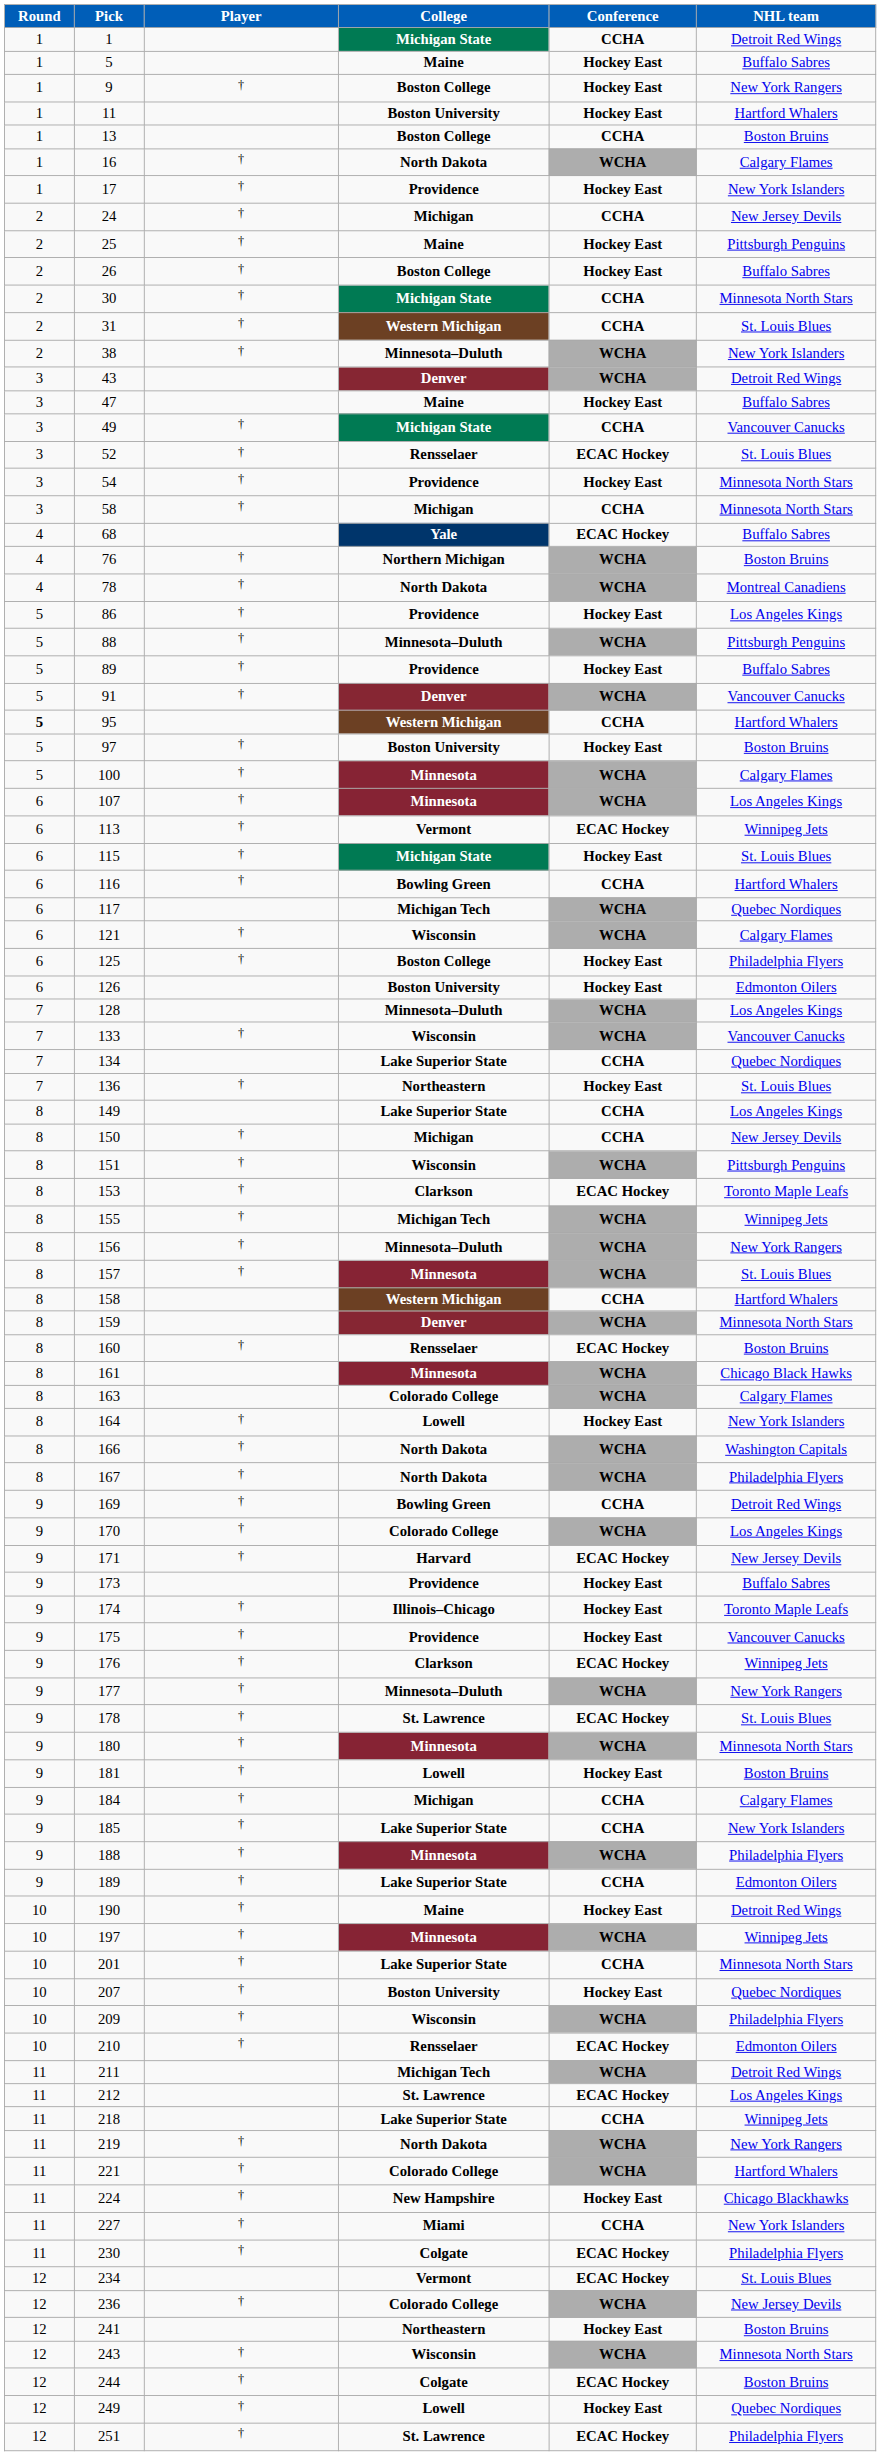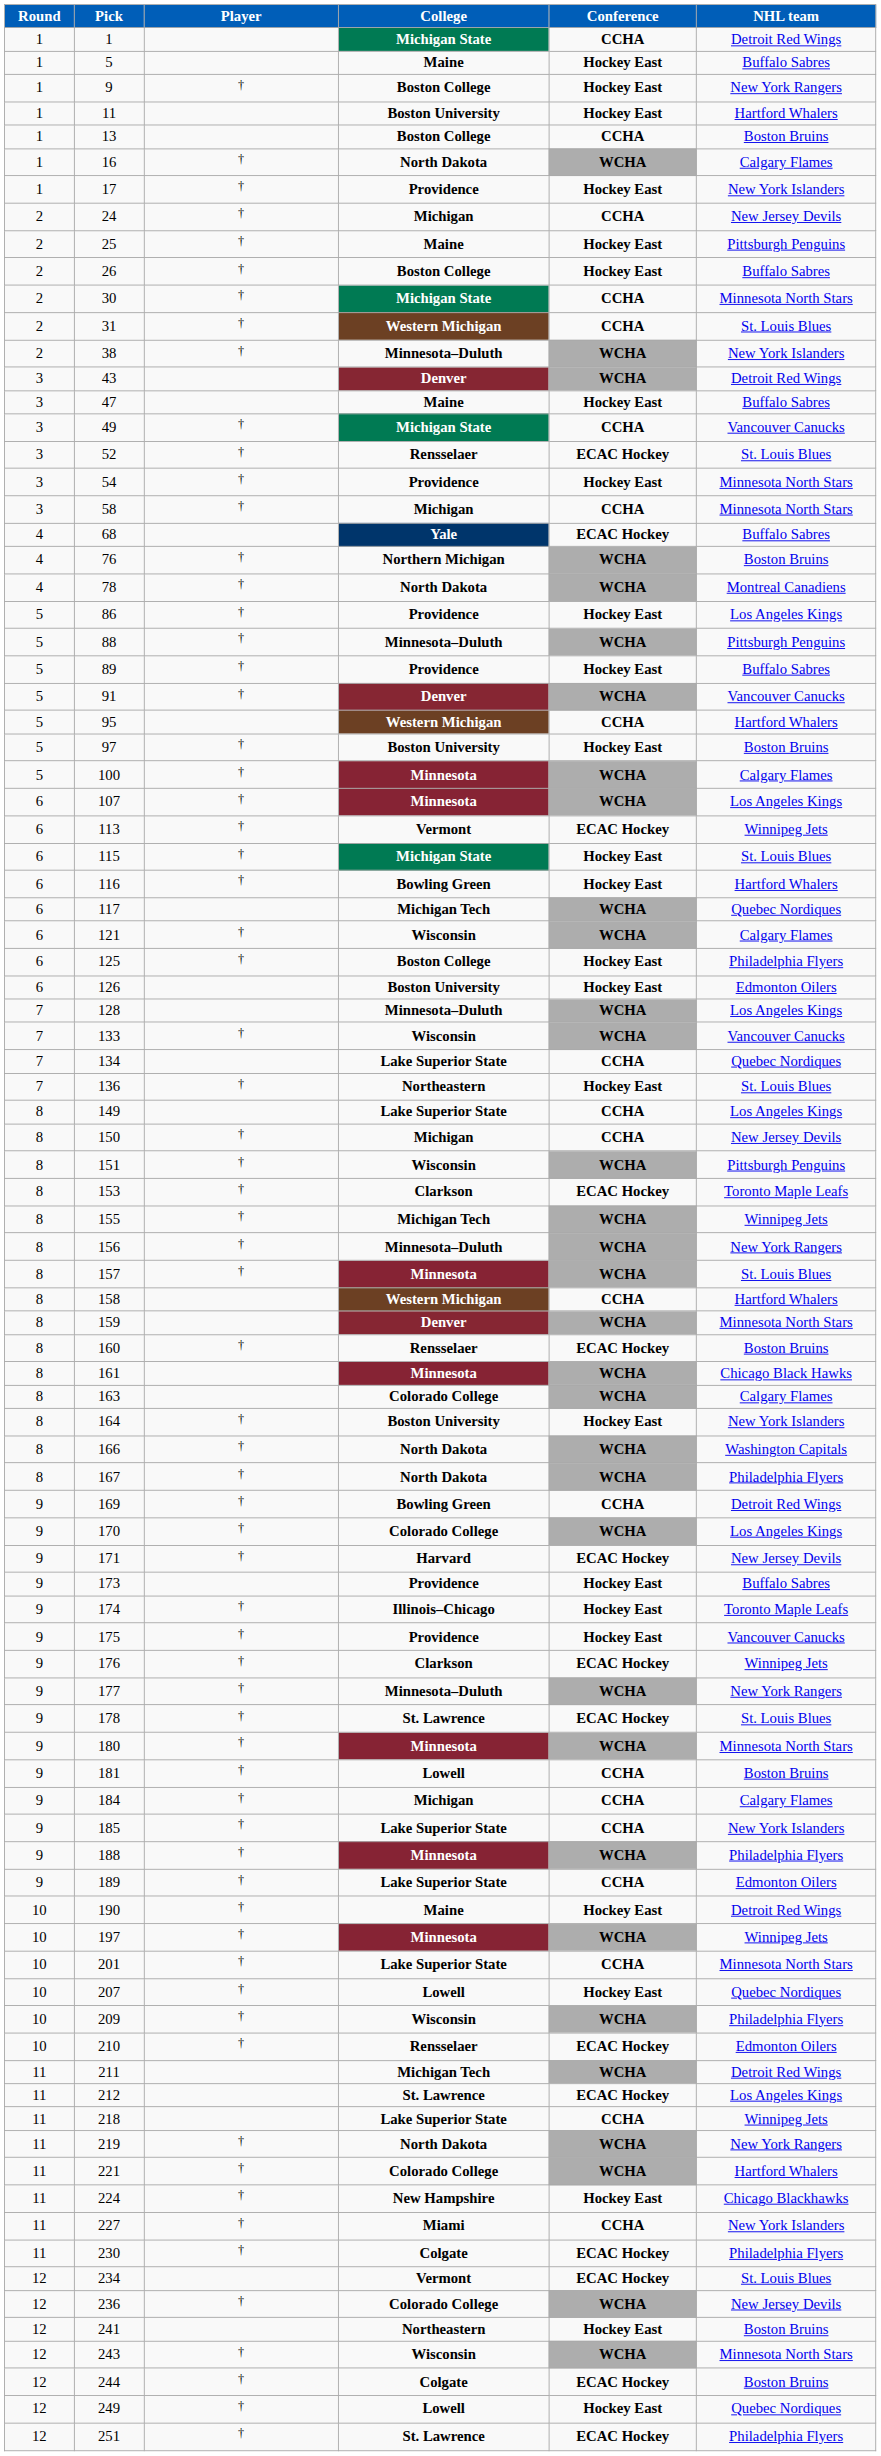(39, 722) bold -> (39, 722) normal
(623, 884) CCHA -> (623, 884) Hockey East
(444, 1422) Lowell -> (444, 1422) Boston University
(623, 1773) Hockey East -> (623, 1773) CCHA
(444, 1992) Boston University -> (444, 1992) Lowell
